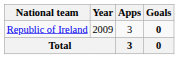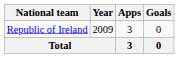(159, 29) bold -> (159, 29) normal
